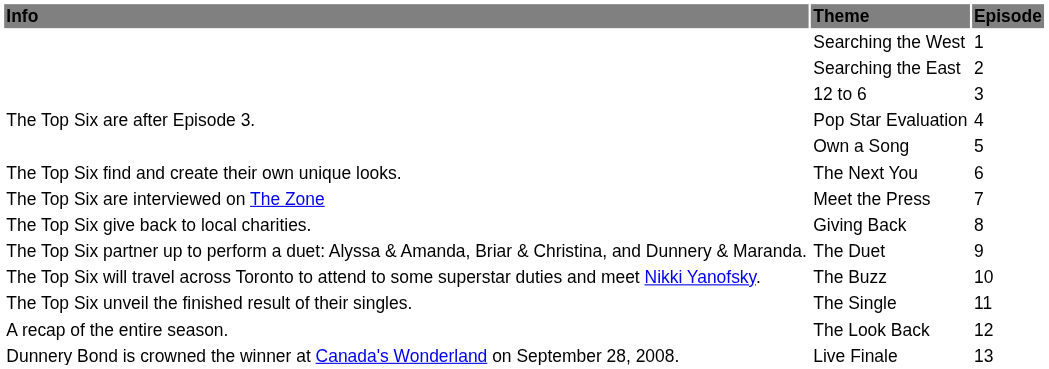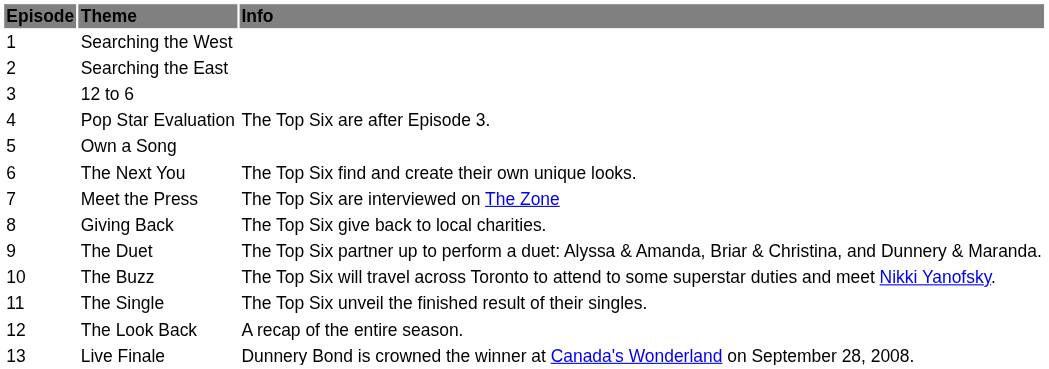columns swapped: (1008, 16) <-> (22, 16)
